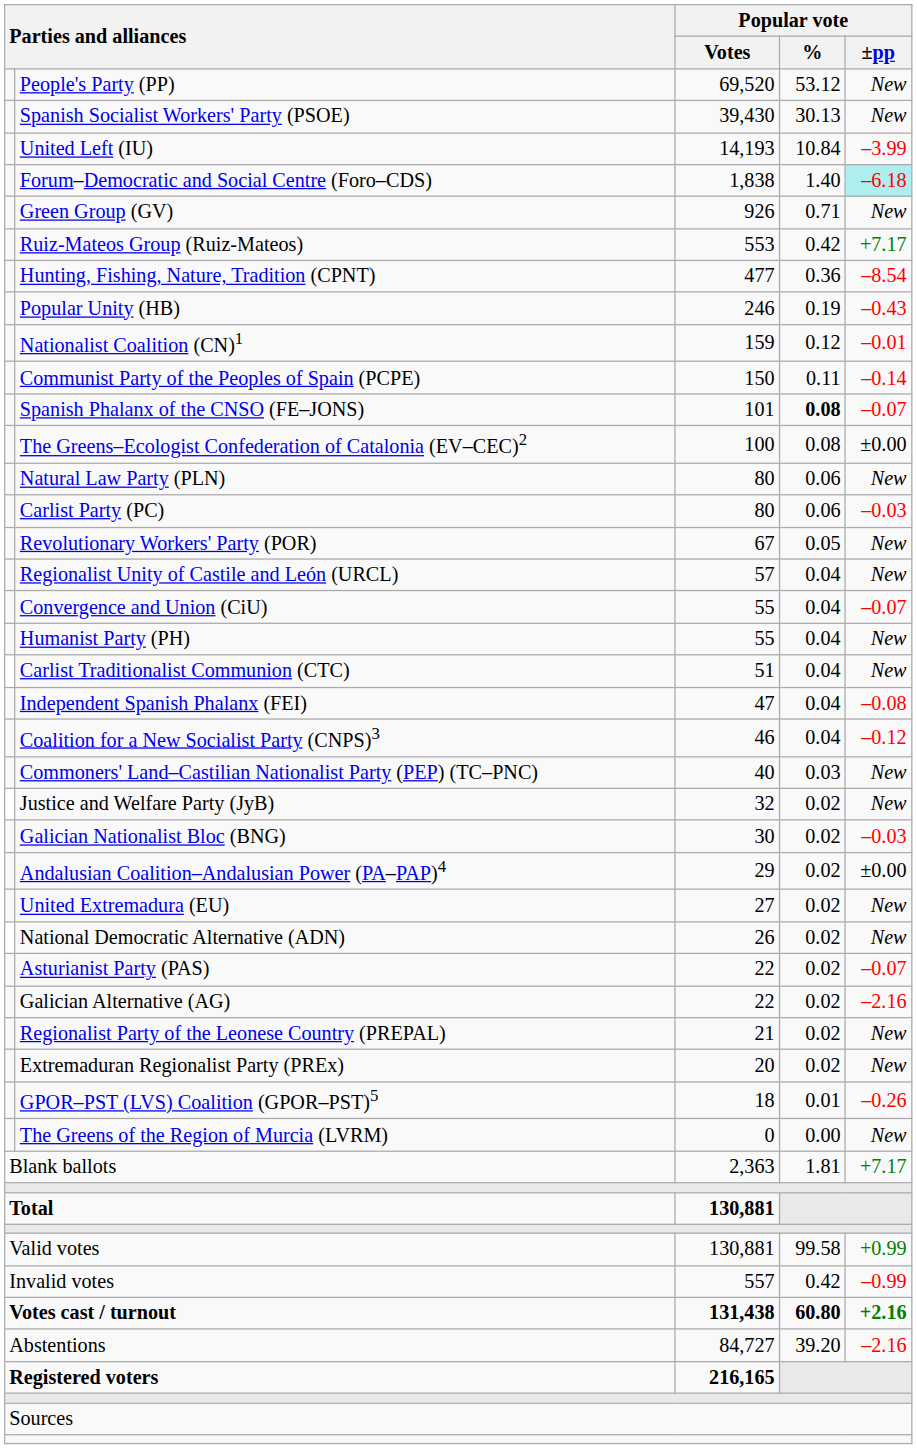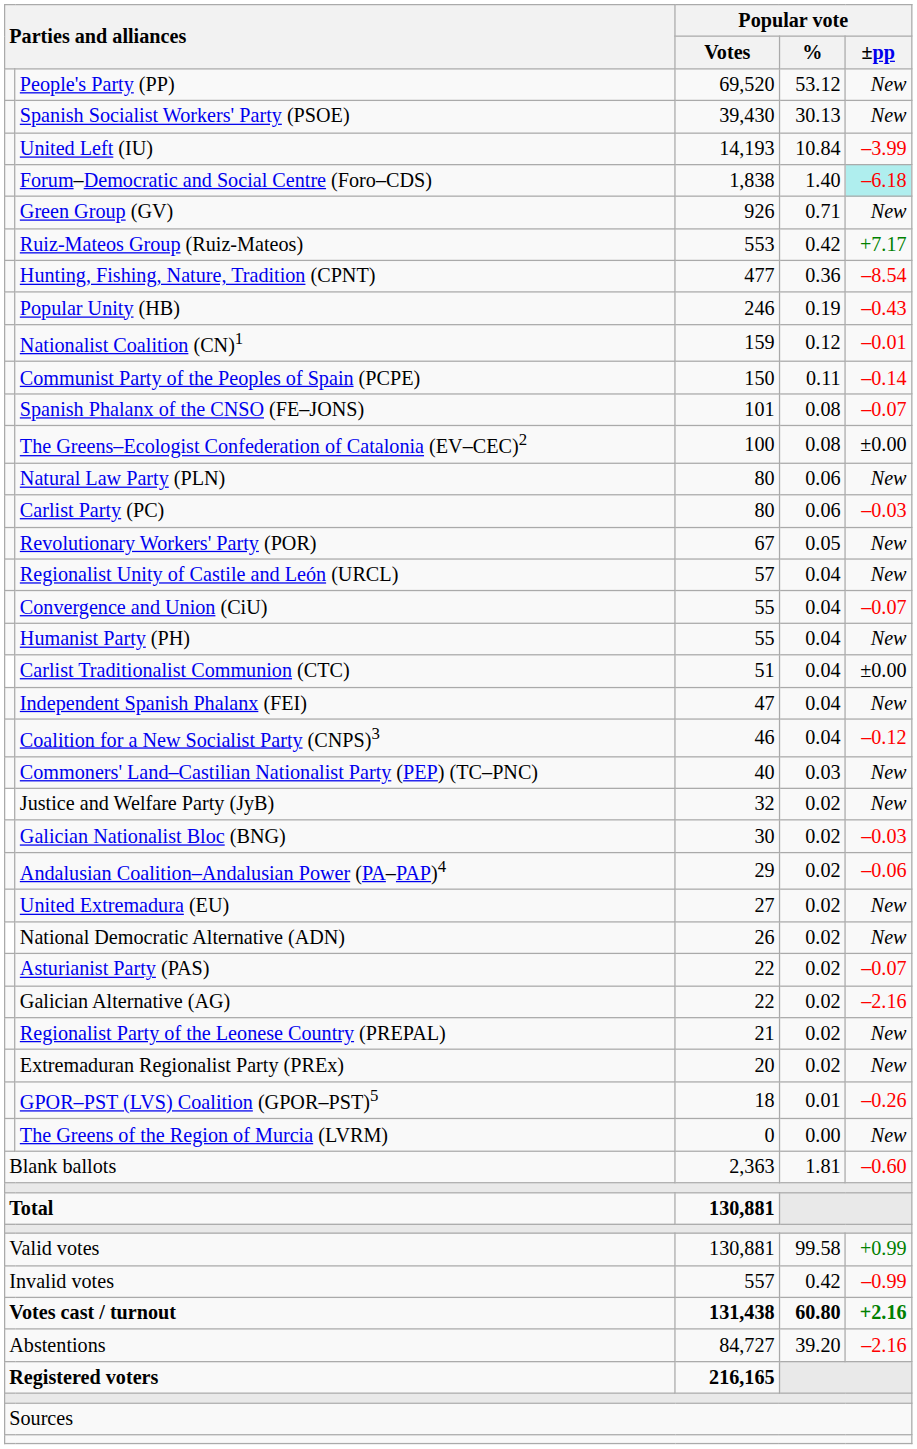(823, 409) bold -> (823, 409) normal
(889, 670) New -> (883, 670) ±0.00
(884, 702) –0.08 -> (889, 702) New
(883, 870) ±0.00 -> (884, 870) –0.06
(883, 1166) +7.17 -> (884, 1166) –0.60
